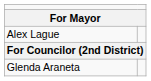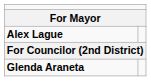(33, 35) normal -> (35, 35) bold
(43, 68) normal -> (45, 68) bold
